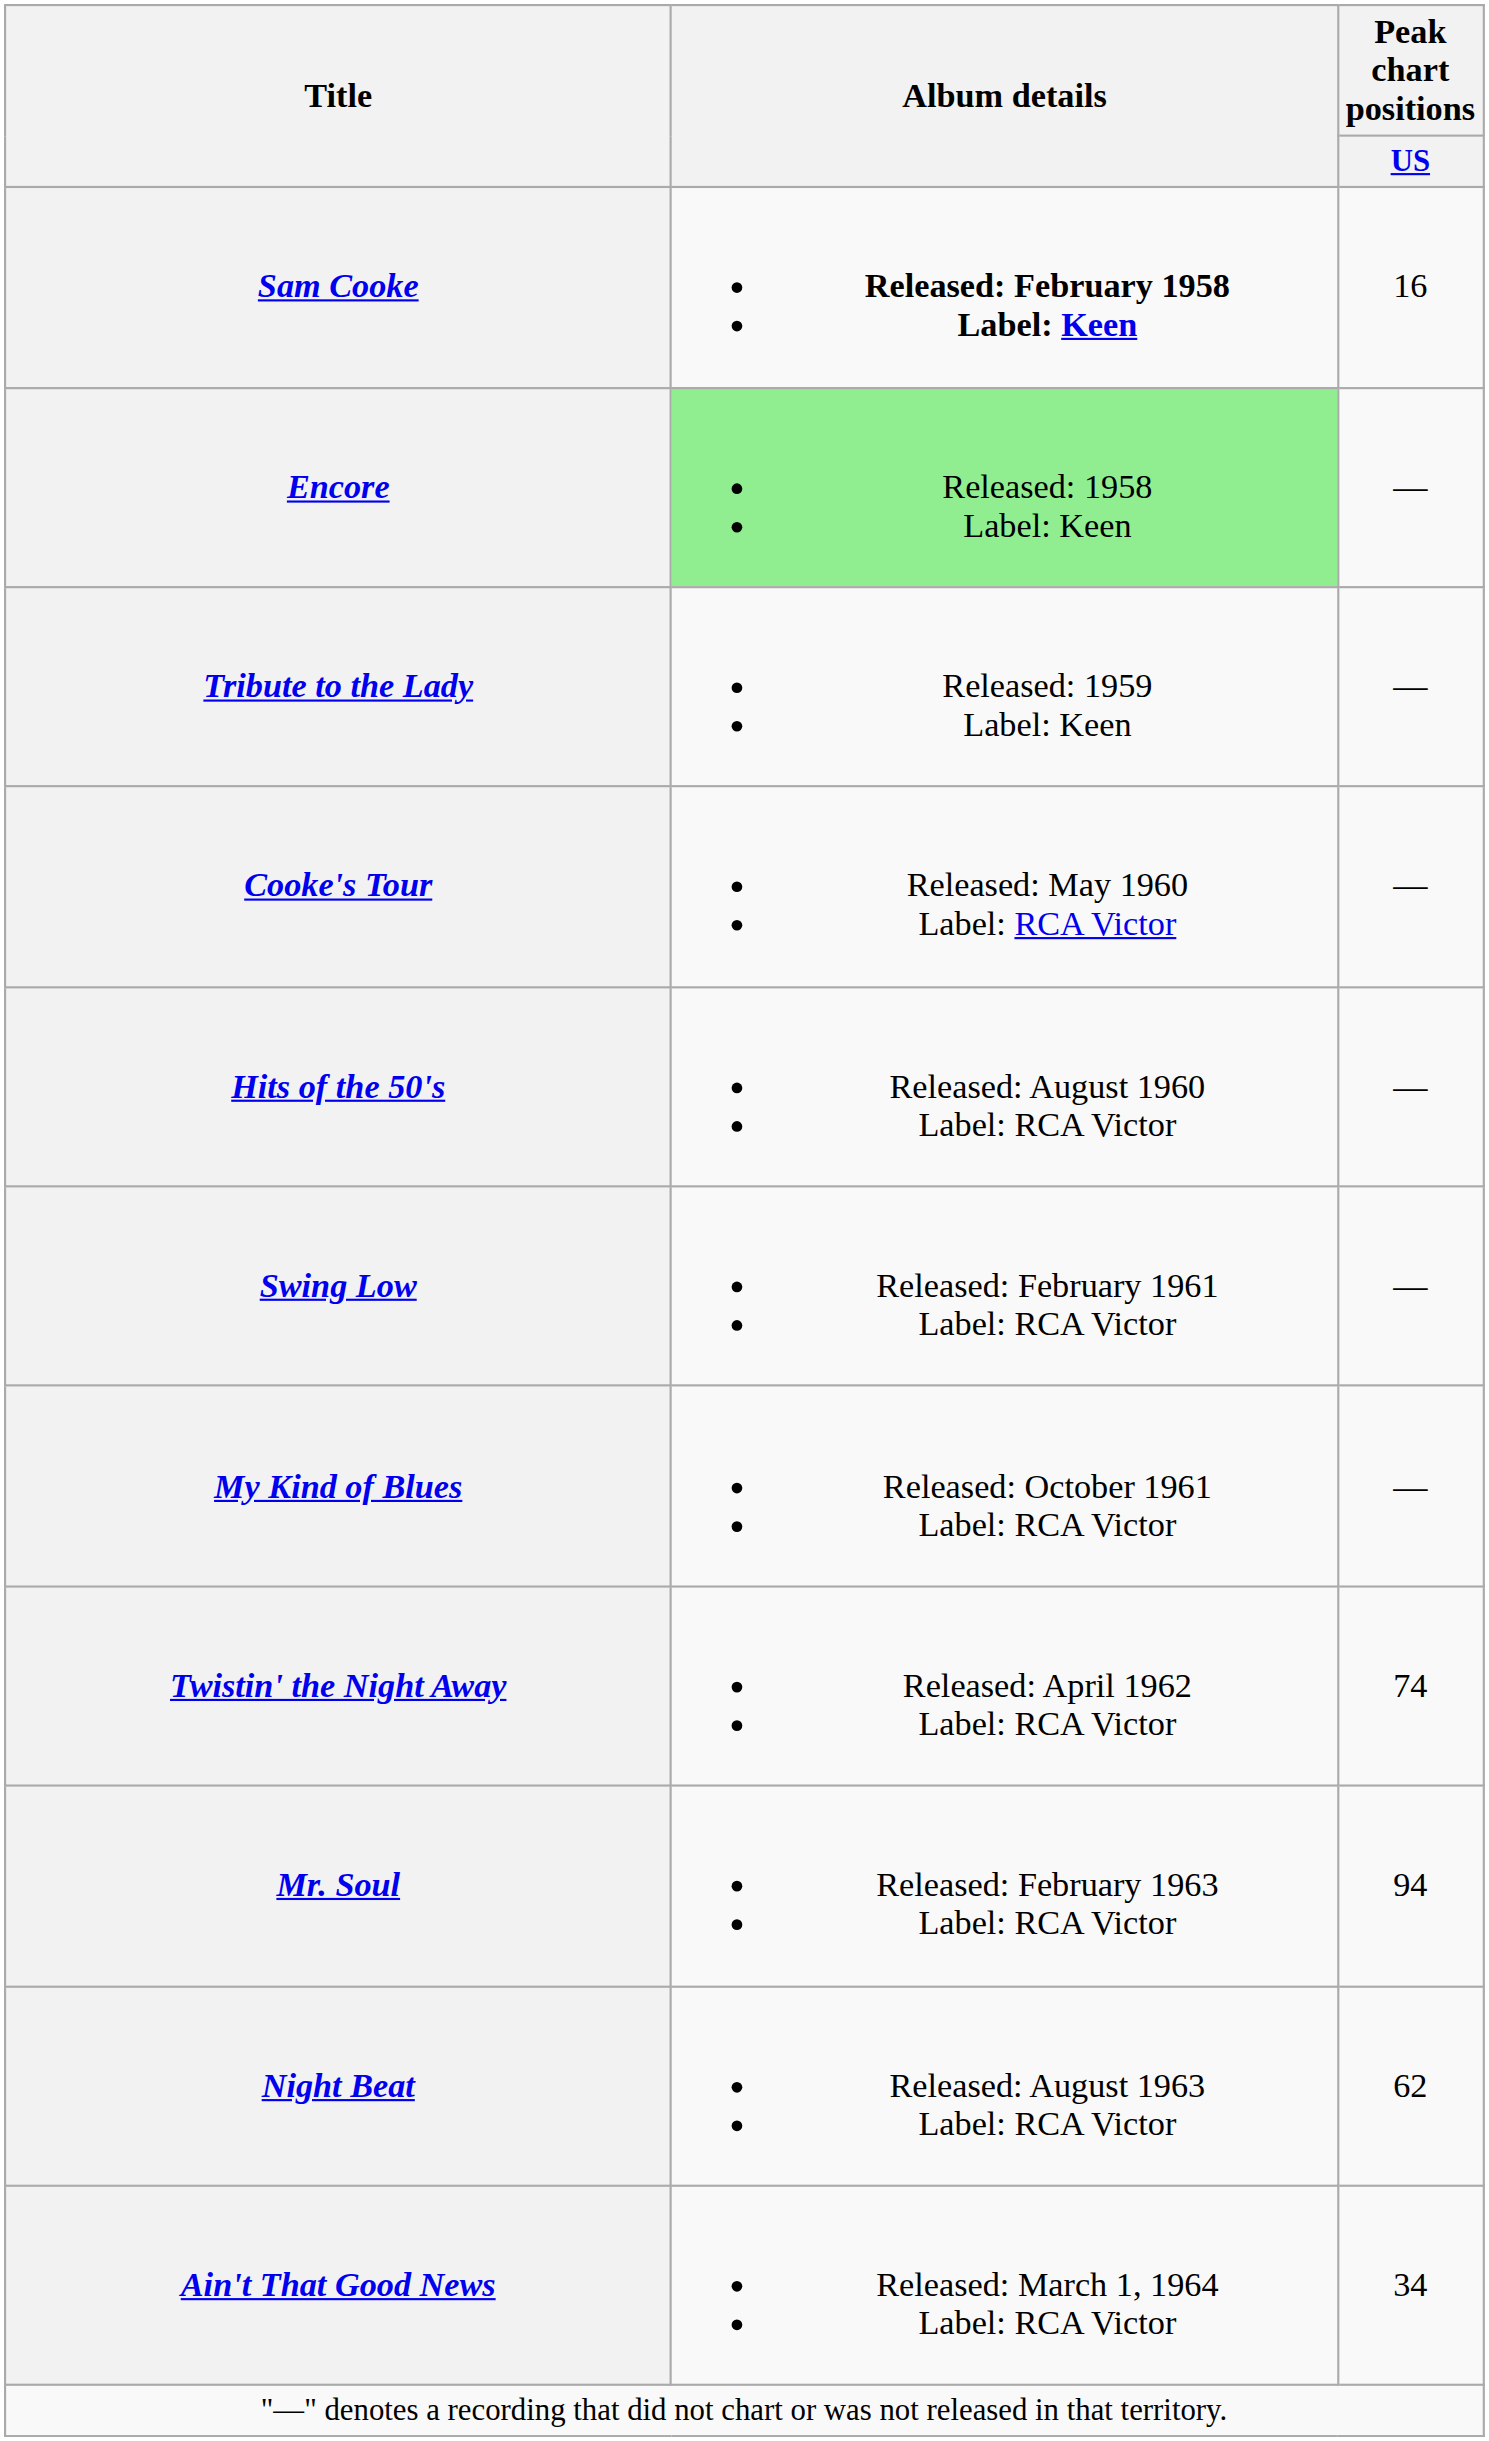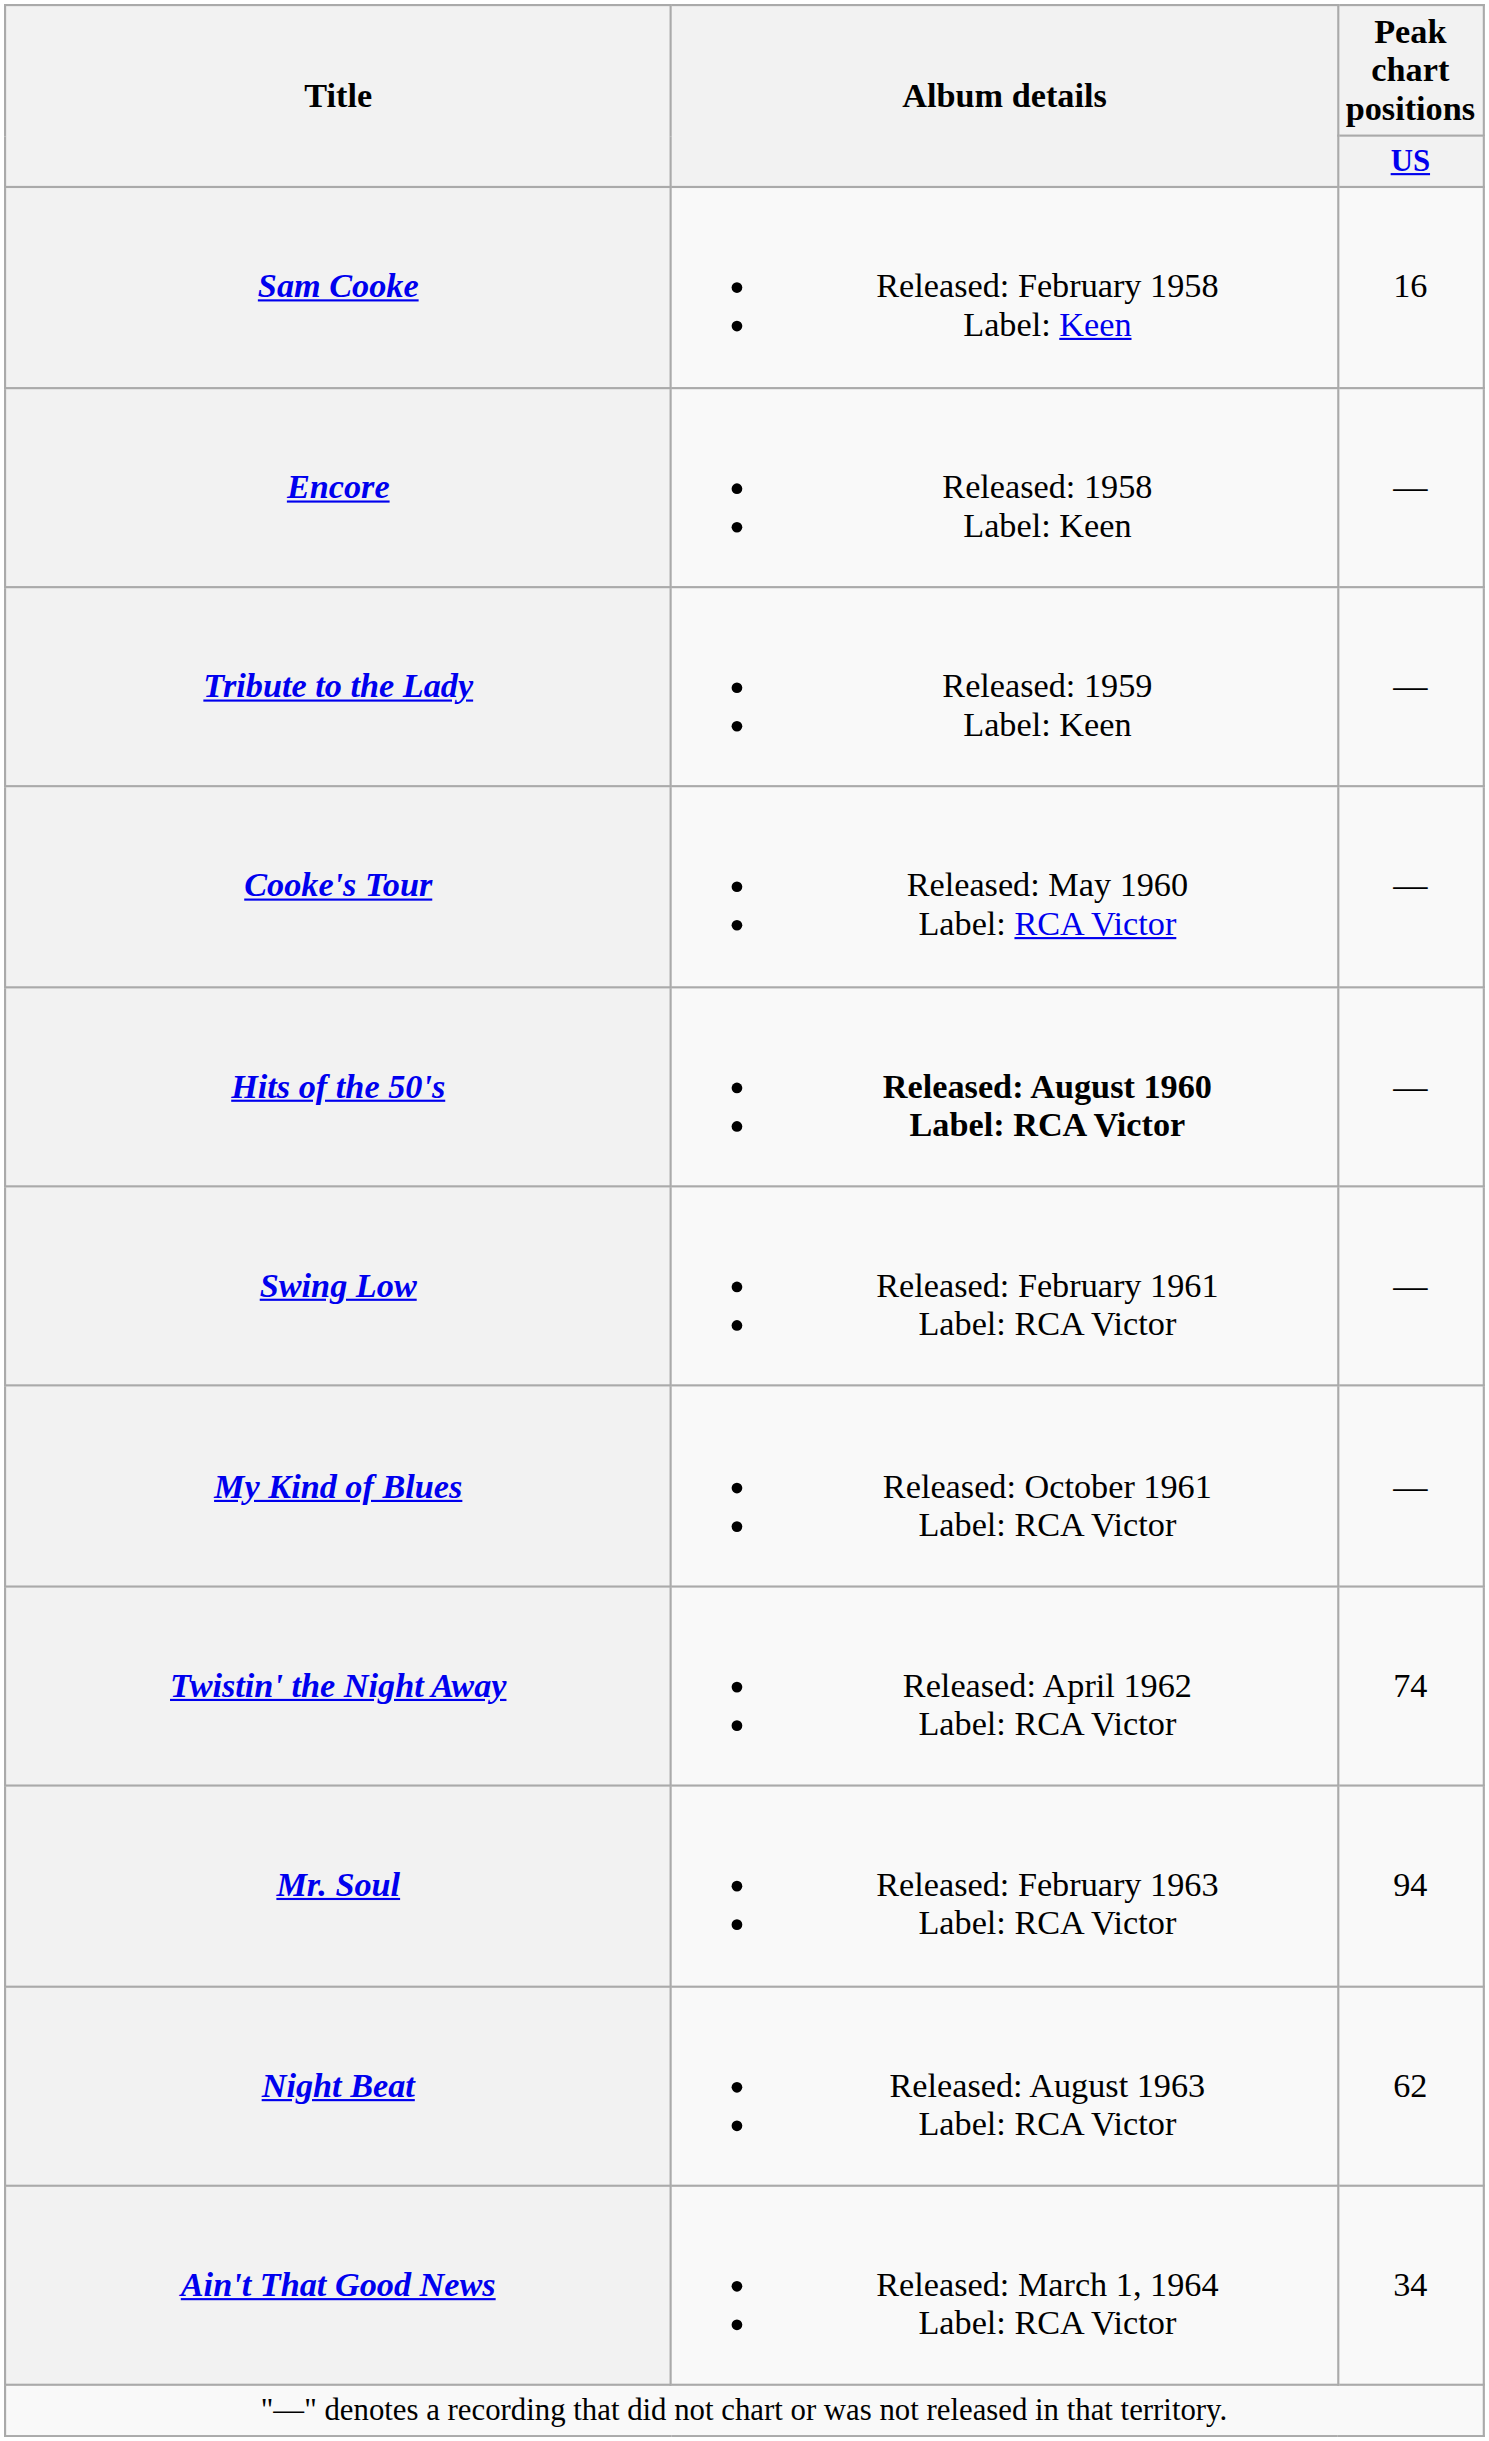(1005, 306) bold -> (1005, 306) normal
(1005, 506) lightgreen background -> (1005, 506) no background
(1005, 1106) normal -> (1005, 1106) bold
